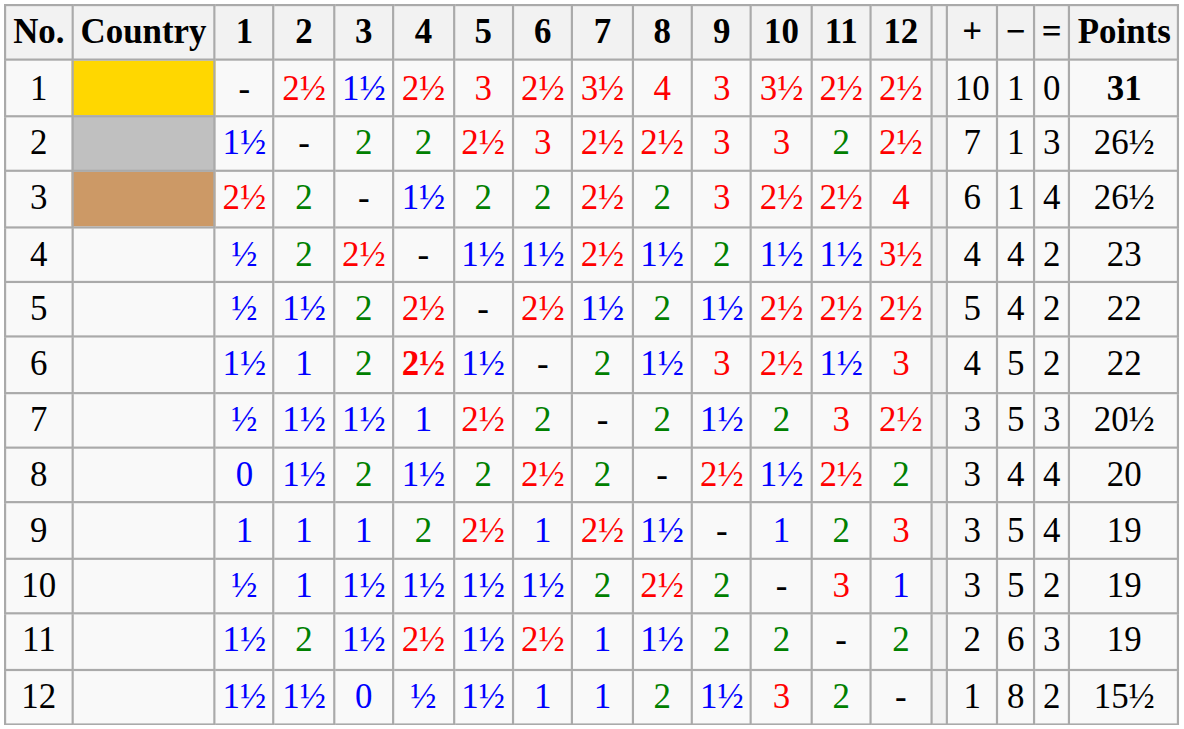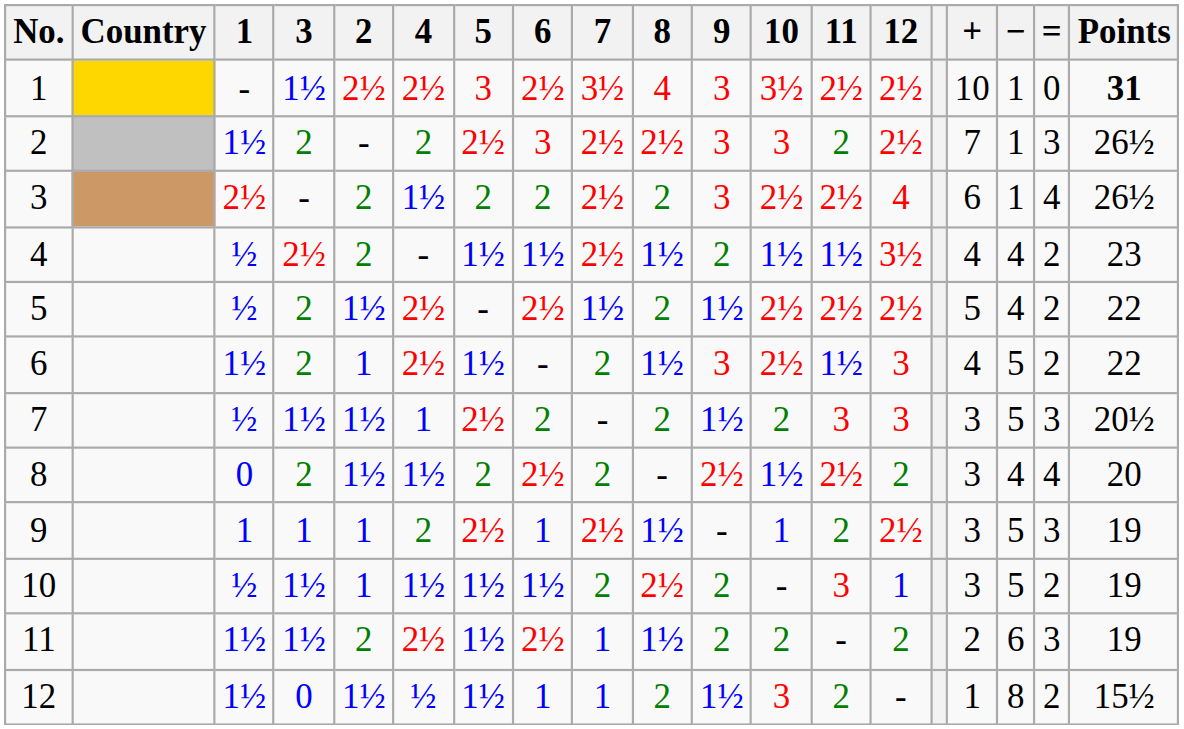columns swapped: (304, 32) <-> (364, 32)
(423, 364) bold -> (423, 364) normal
(901, 419) 2½ -> (901, 419) 3
(901, 530) 3 -> (901, 530) 2½
(1052, 530) 4 -> (1052, 530) 3
